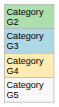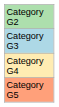(25, 89) no background -> (25, 89) lightsalmon background
